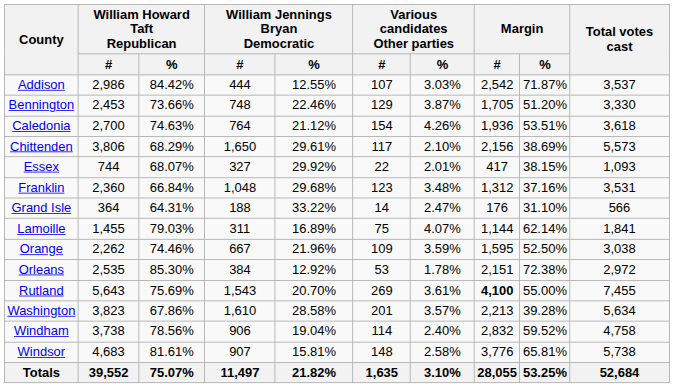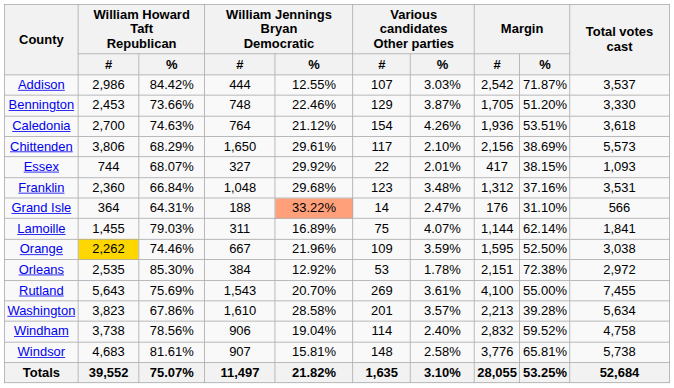(314, 208) no background -> (314, 208) lightsalmon background
(109, 249) no background -> (109, 249) gold background
(497, 290) bold -> (497, 290) normal
